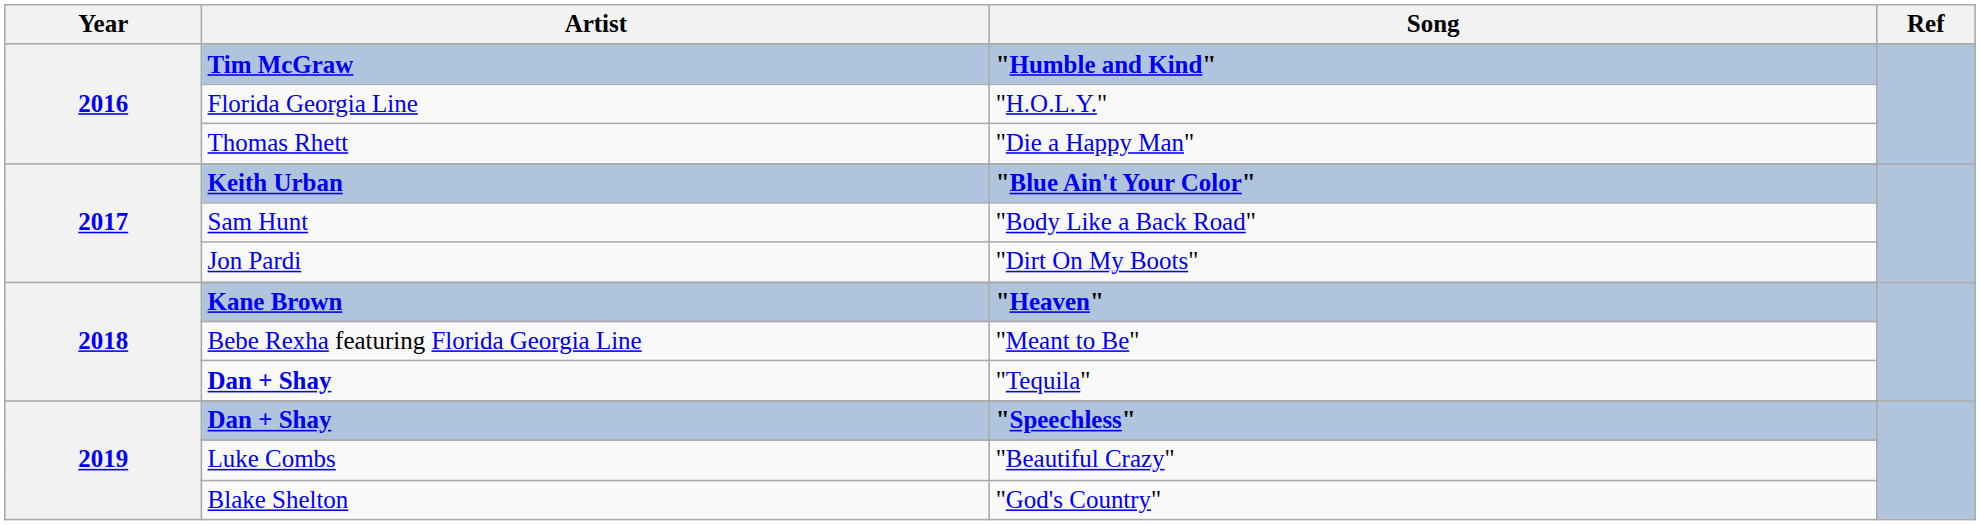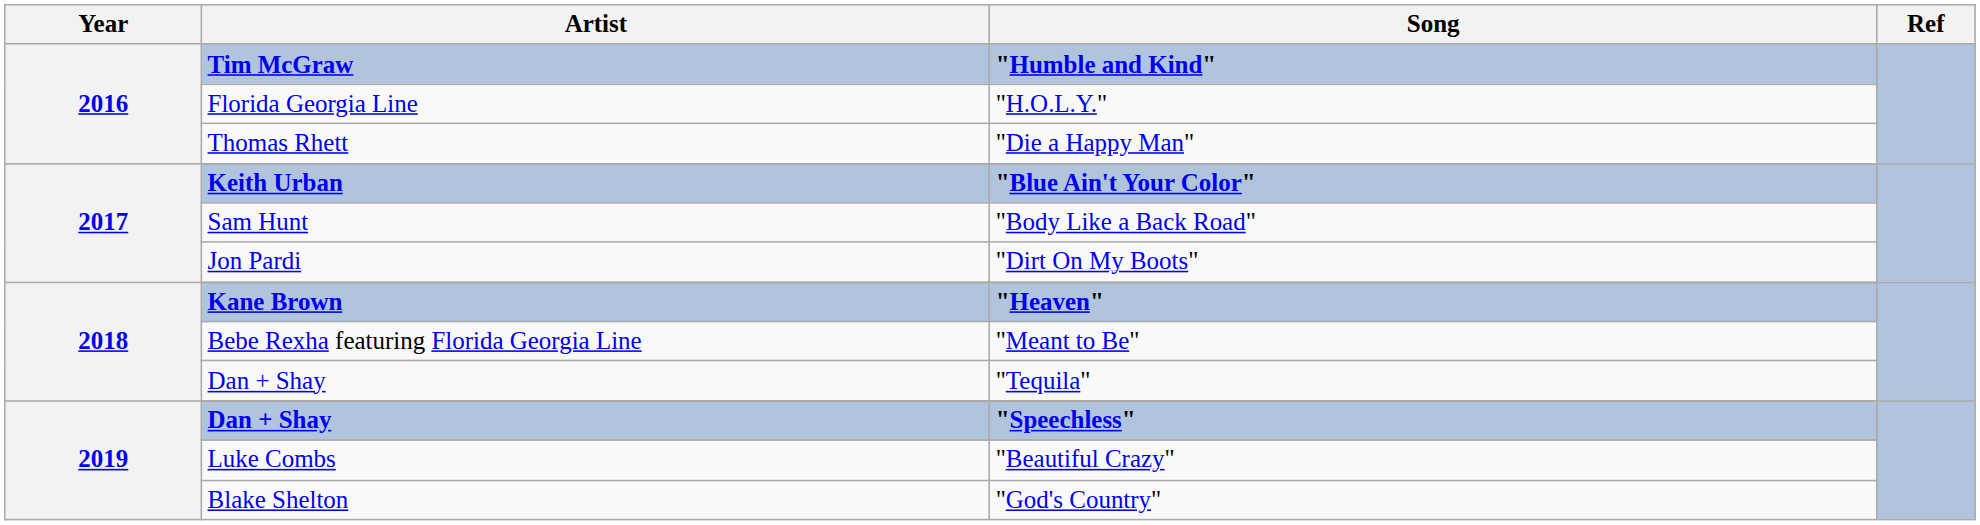(269, 380) bold -> (267, 380) normal
